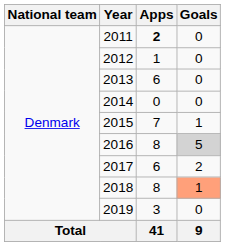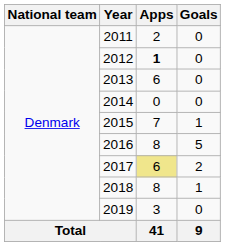(157, 36) bold -> (157, 36) normal
(157, 58) normal -> (157, 58) bold
(199, 144) lightgrey background -> (199, 144) no background
(157, 166) no background -> (157, 166) khaki background
(199, 187) lightsalmon background -> (199, 187) no background
